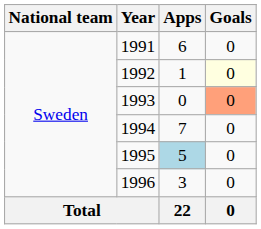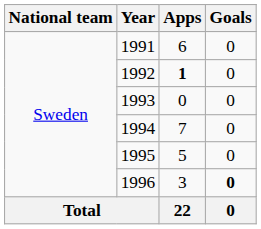(182, 73) normal -> (182, 73) bold
(231, 73) lightyellow background -> (231, 73) no background
(231, 100) lightsalmon background -> (231, 100) no background
(182, 155) lightblue background -> (182, 155) no background
(231, 182) normal -> (231, 182) bold
